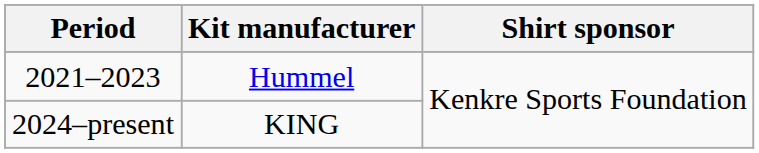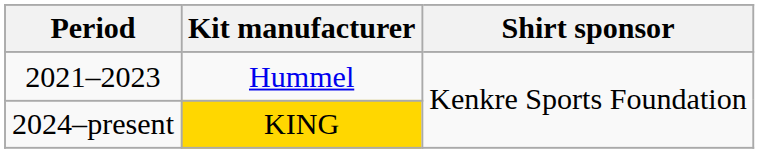(302, 123) no background -> (302, 123) gold background
